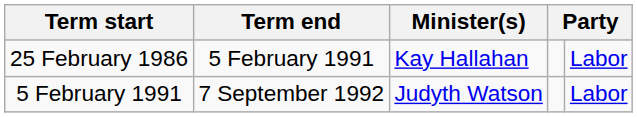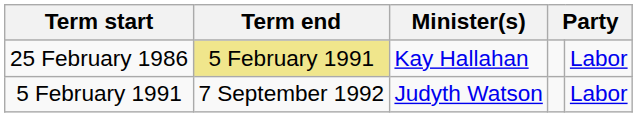(291, 58) no background -> (291, 58) khaki background
